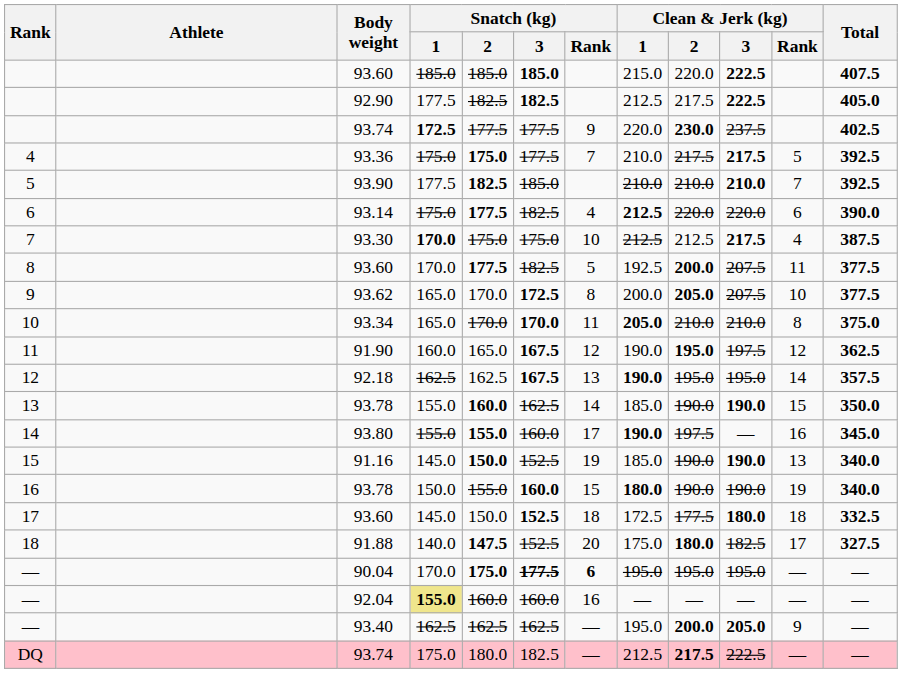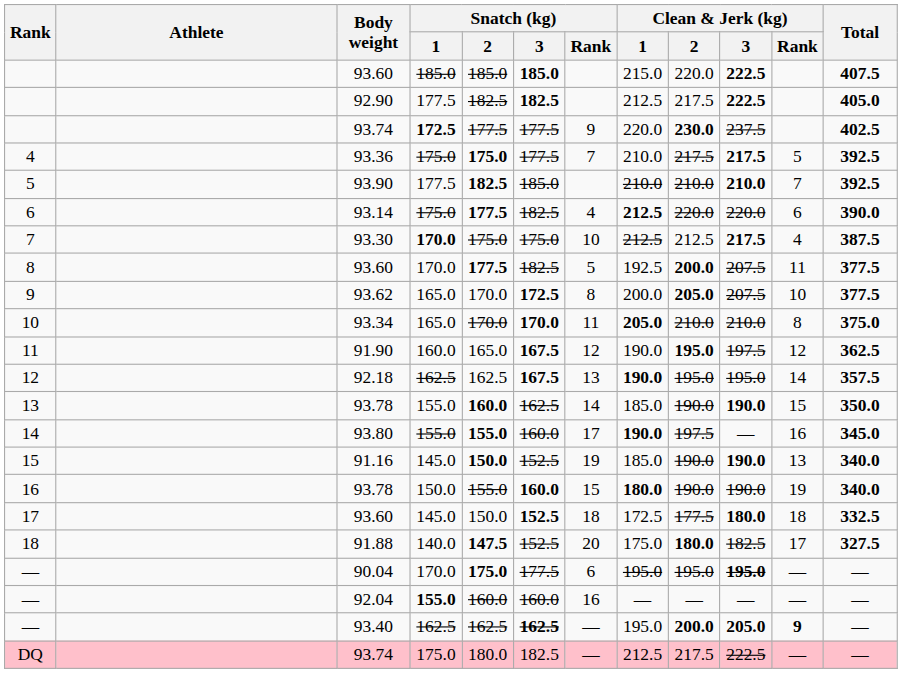(539, 571) bold -> (539, 571) normal
(591, 571) bold -> (591, 571) normal
(746, 571) normal -> (746, 571) bold
(436, 599) khaki background -> (436, 599) no background
(539, 626) normal -> (539, 626) bold
(797, 626) normal -> (797, 626) bold
(694, 654) bold -> (694, 654) normal
